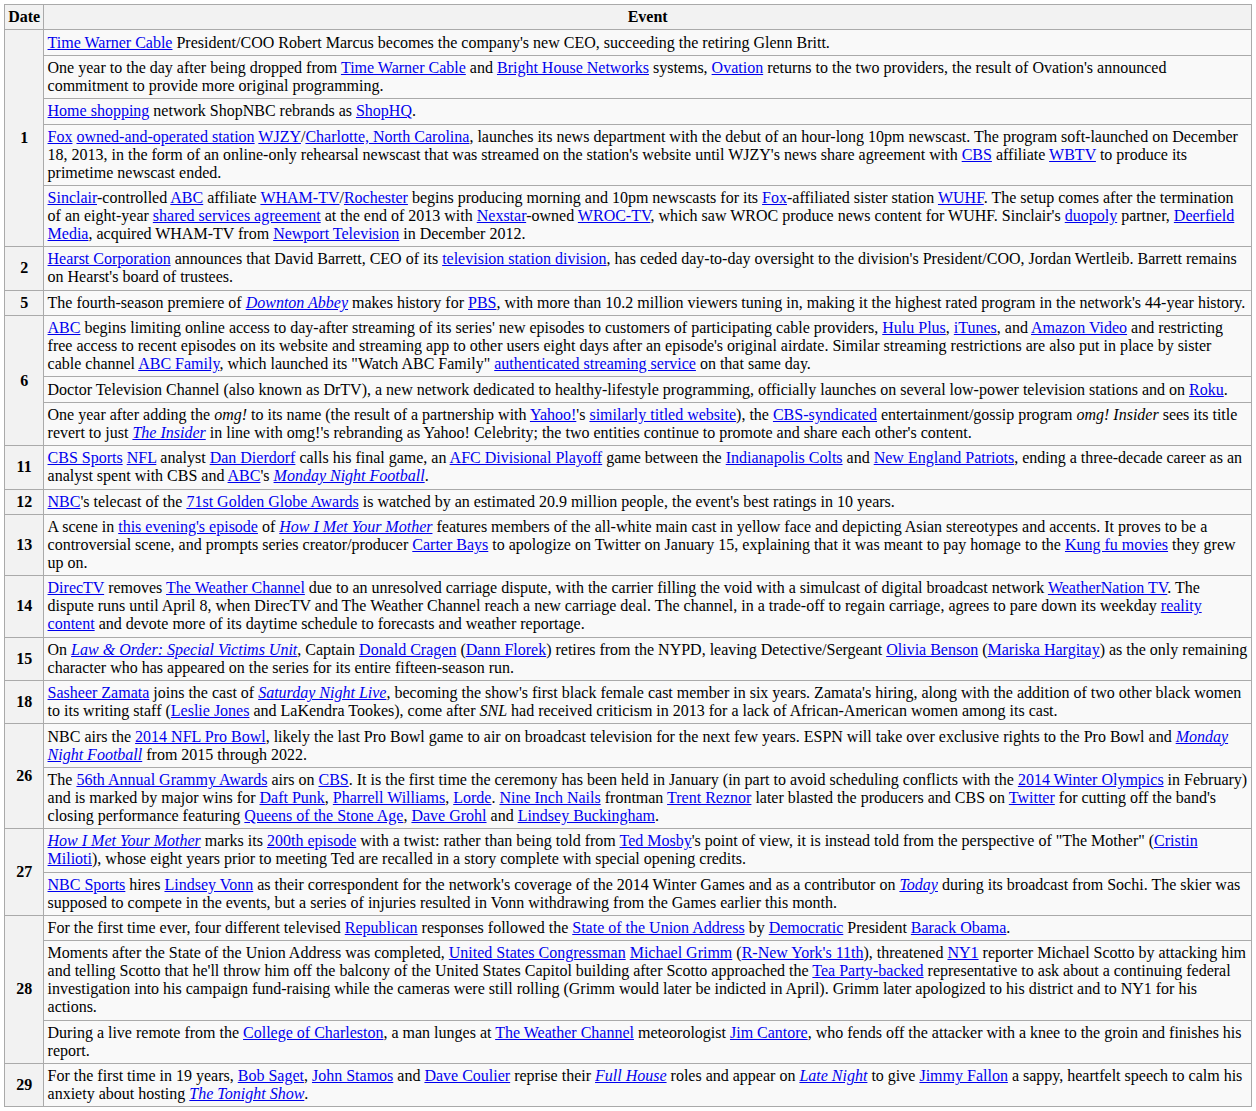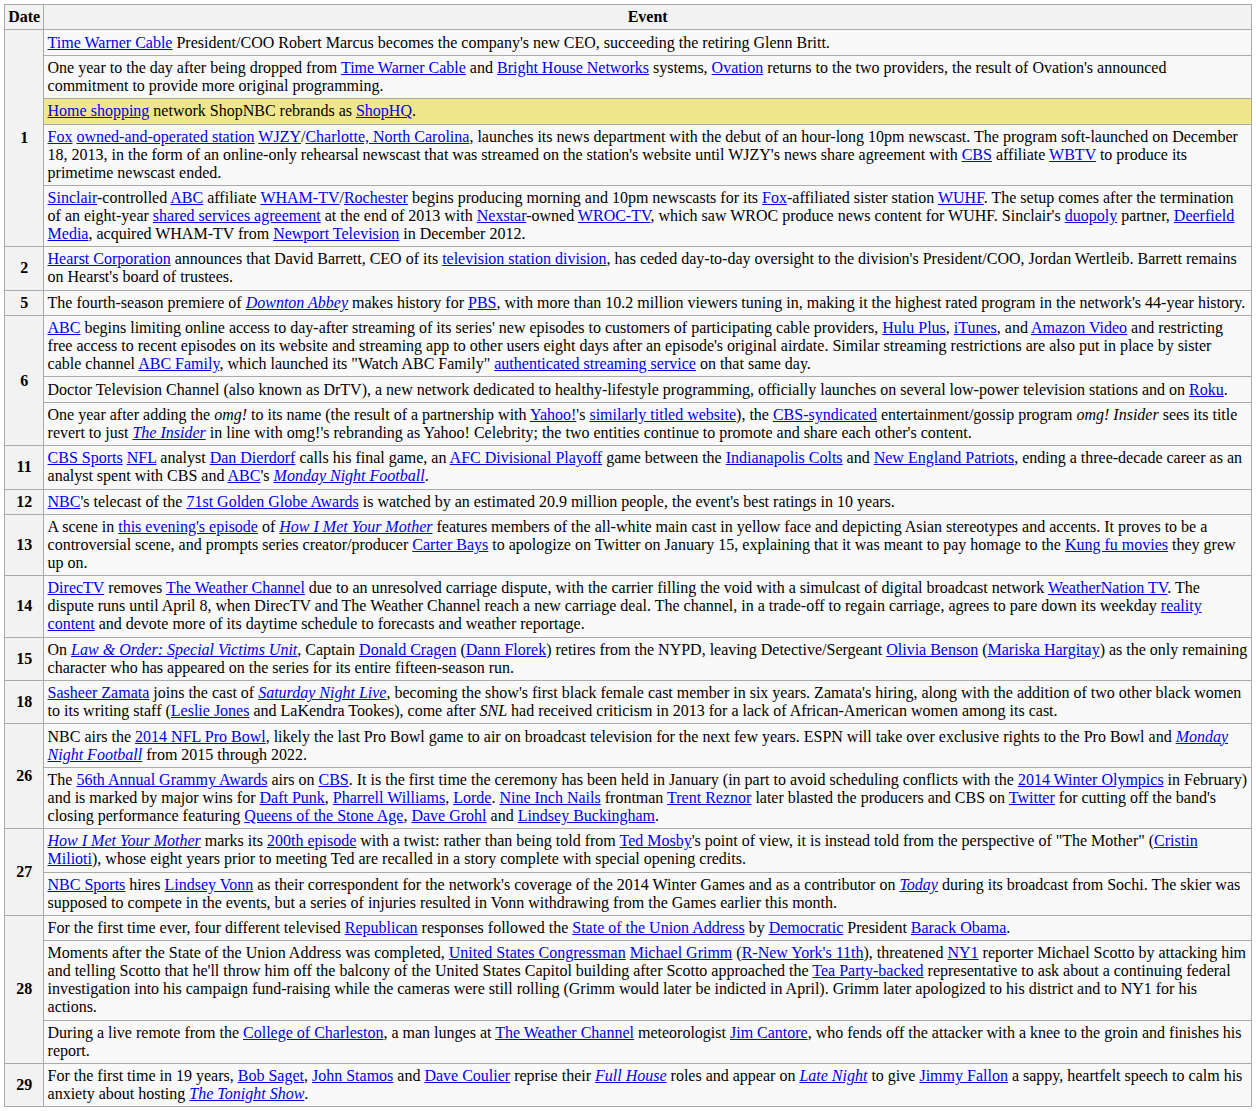(232, 111) no background -> (232, 111) khaki background
